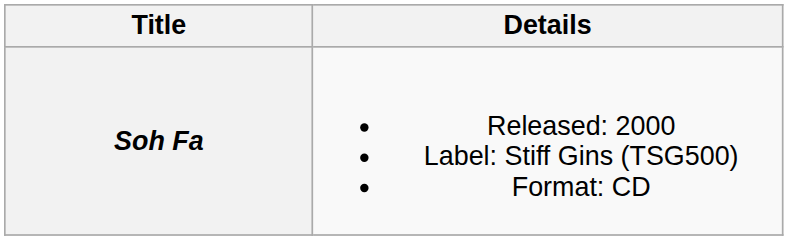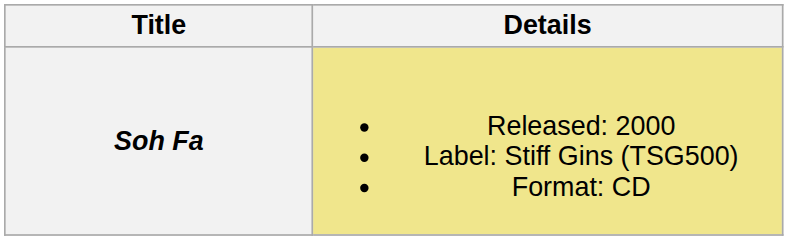(548, 156) no background -> (548, 156) khaki background
